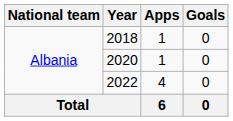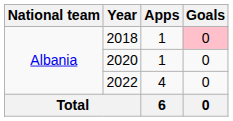(206, 37) no background -> (206, 37) pink background
